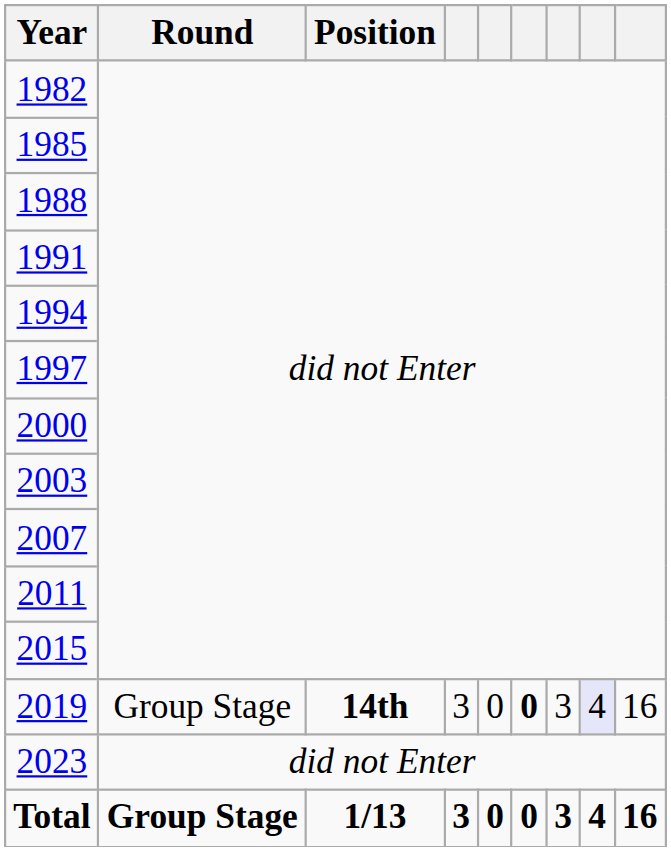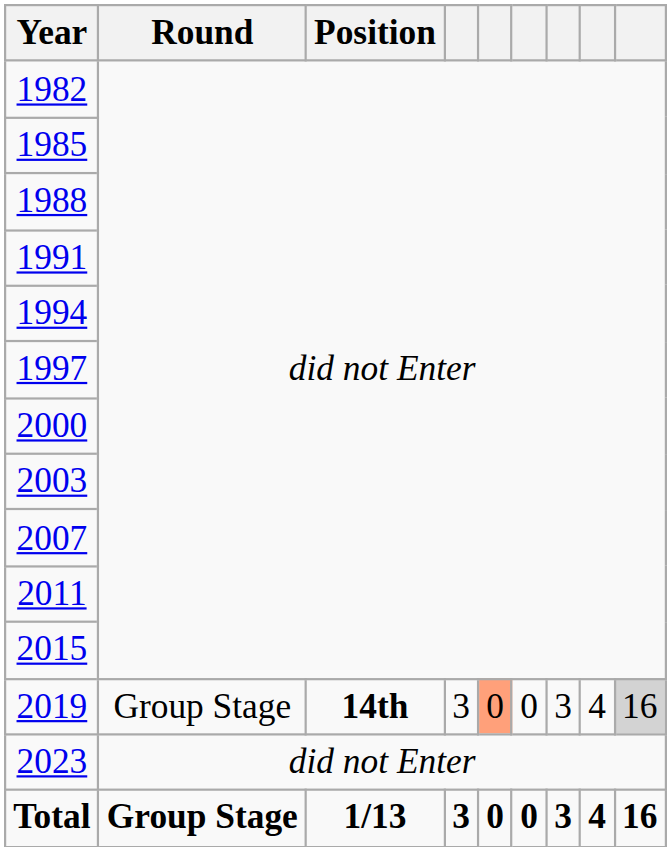(495, 705) no background -> (495, 705) lightsalmon background
(529, 705) bold -> (529, 705) normal
(597, 705) lavender background -> (597, 705) no background
(640, 705) no background -> (640, 705) lightgrey background
